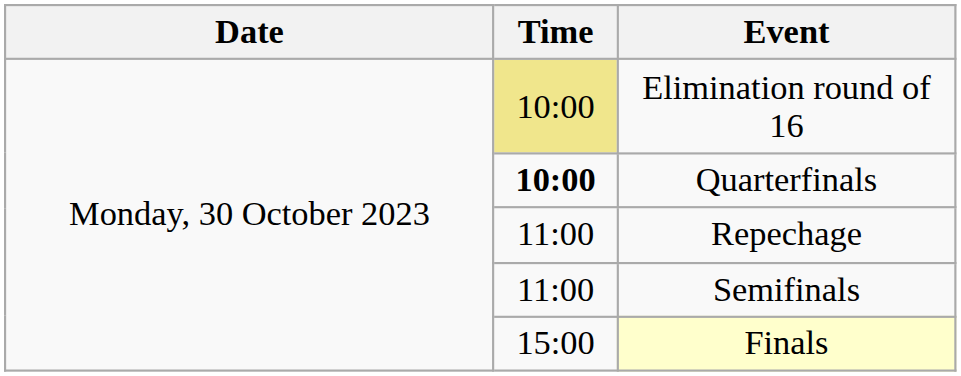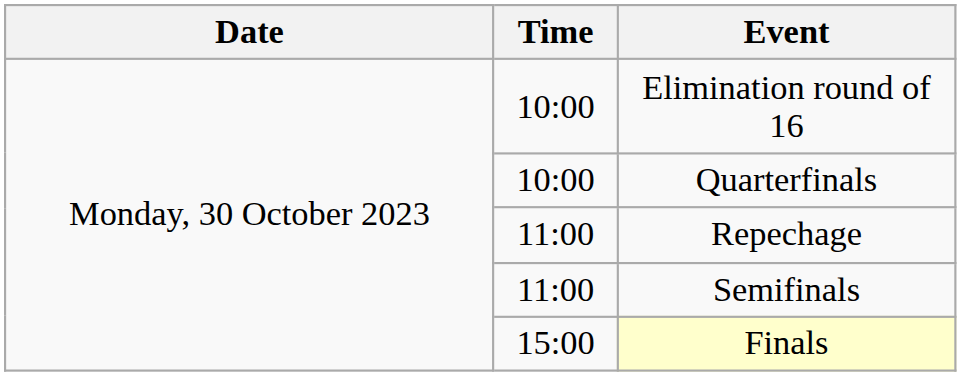(556, 105) khaki background -> (556, 105) no background
(556, 179) bold -> (556, 179) normal
